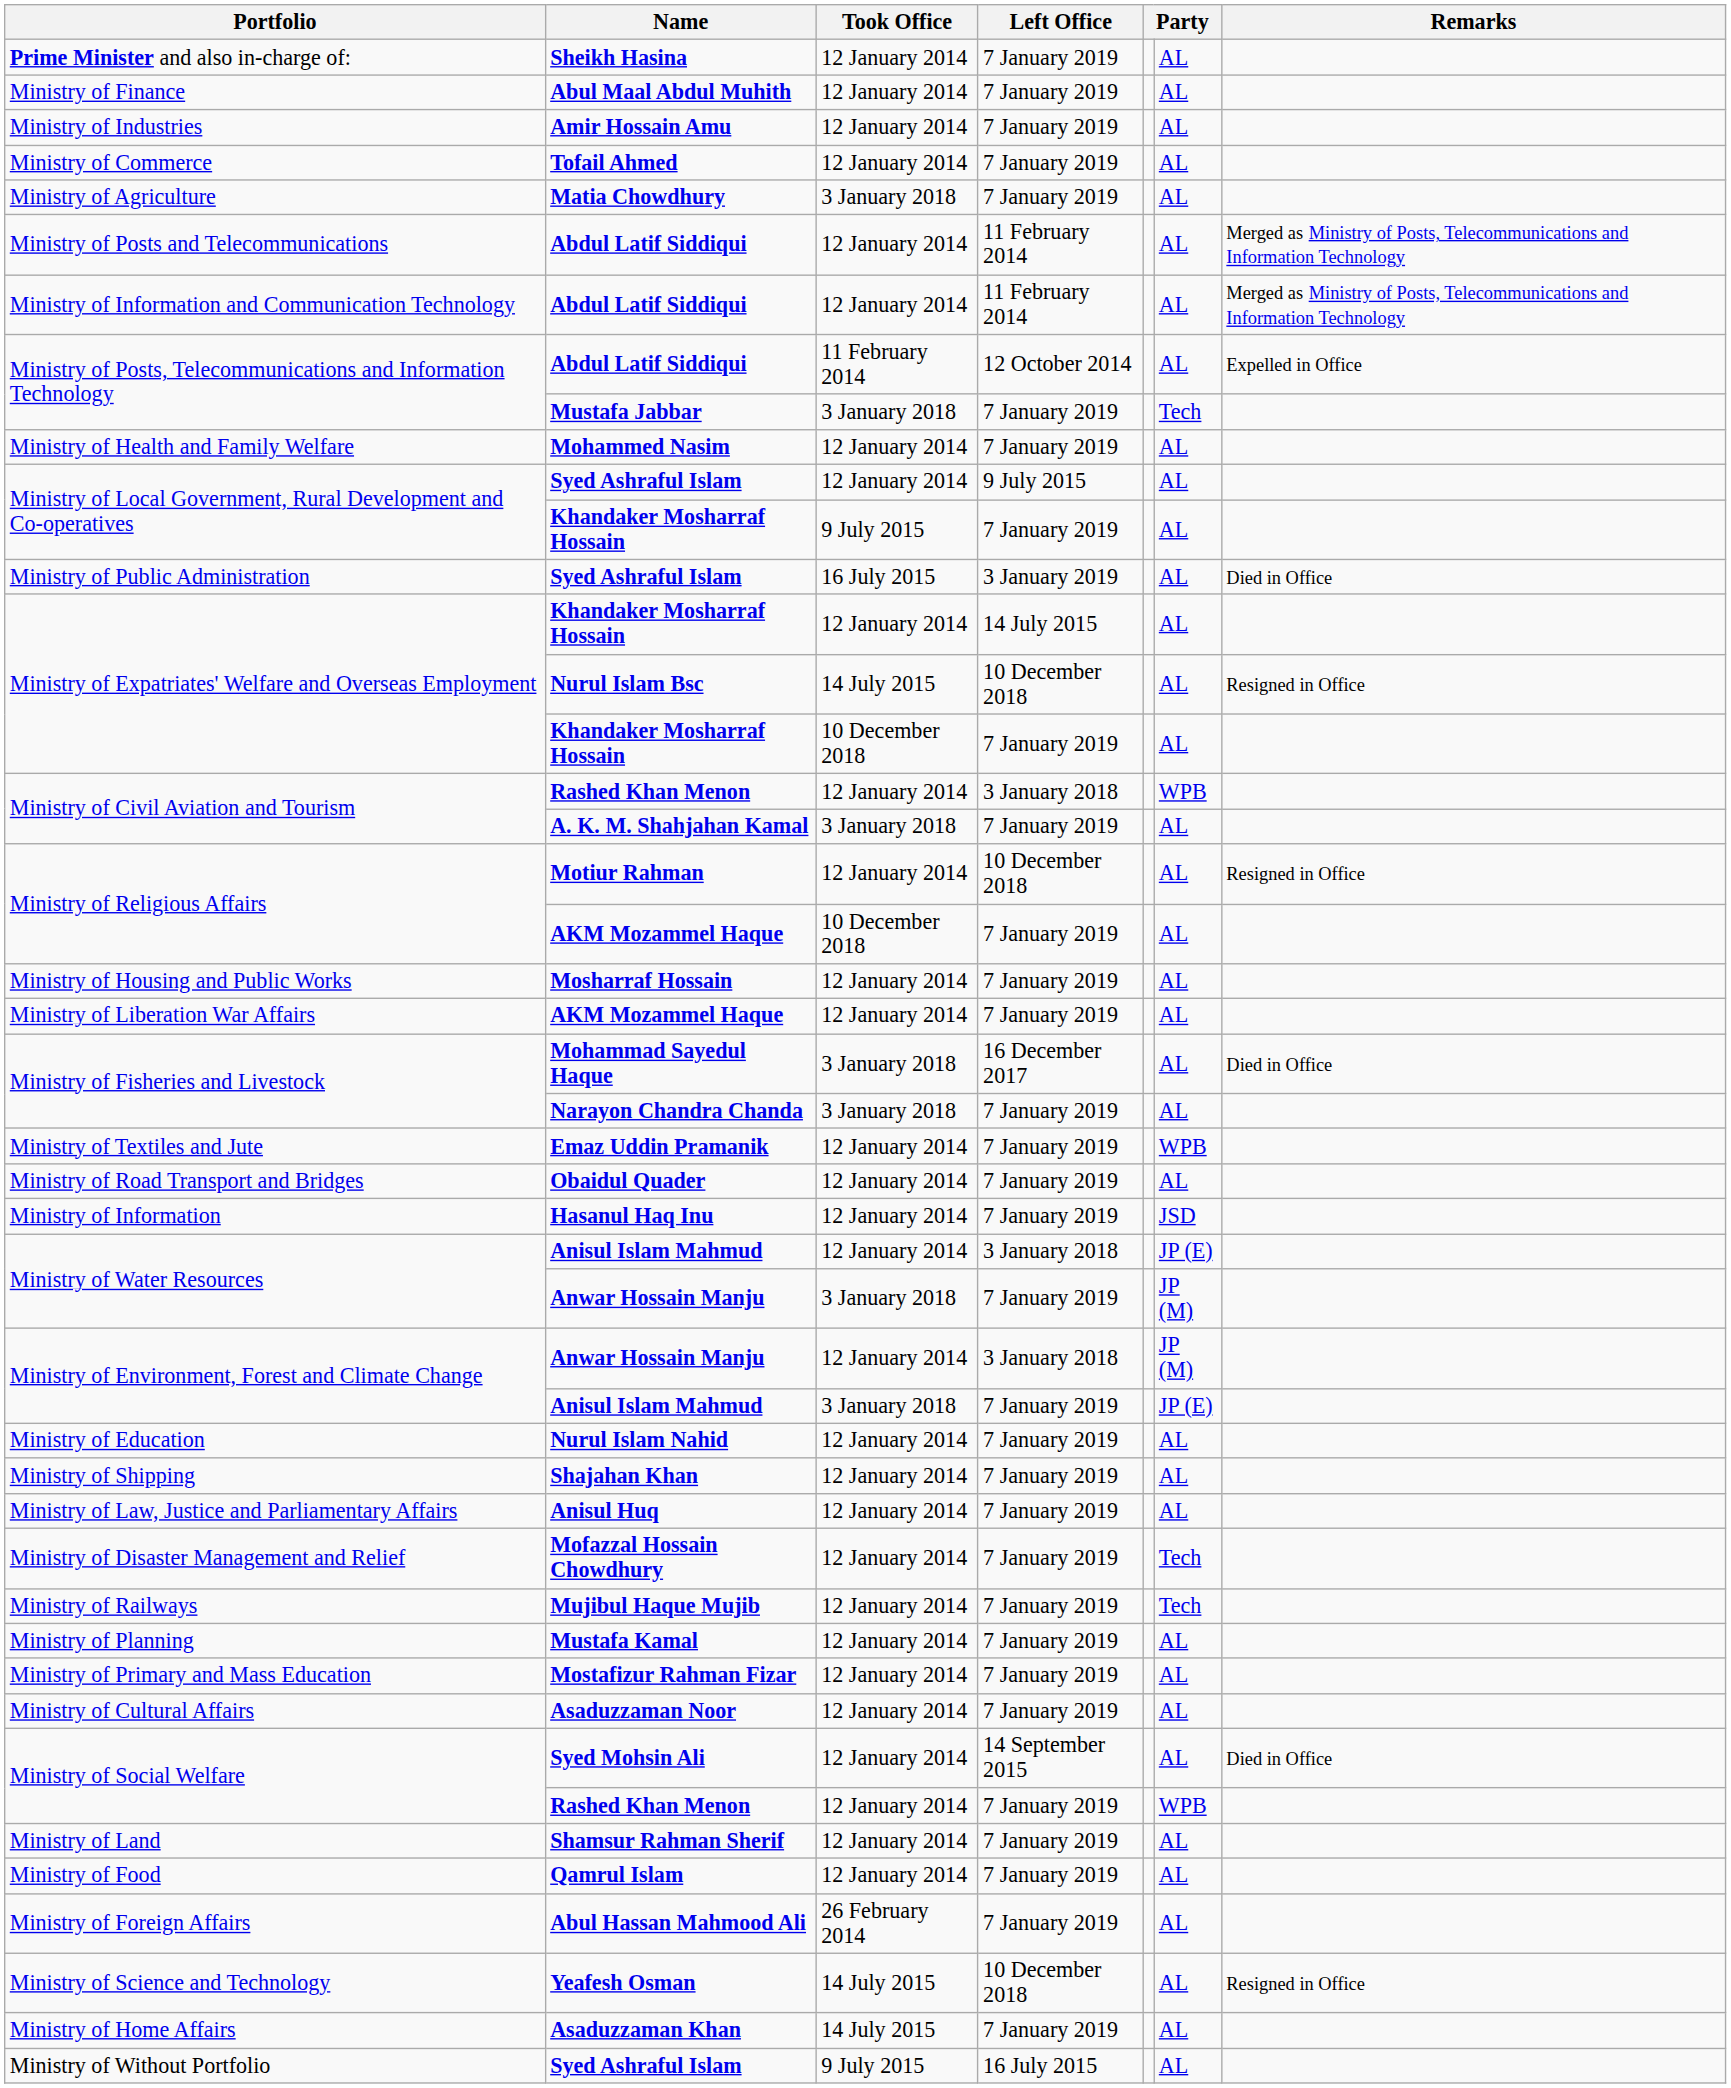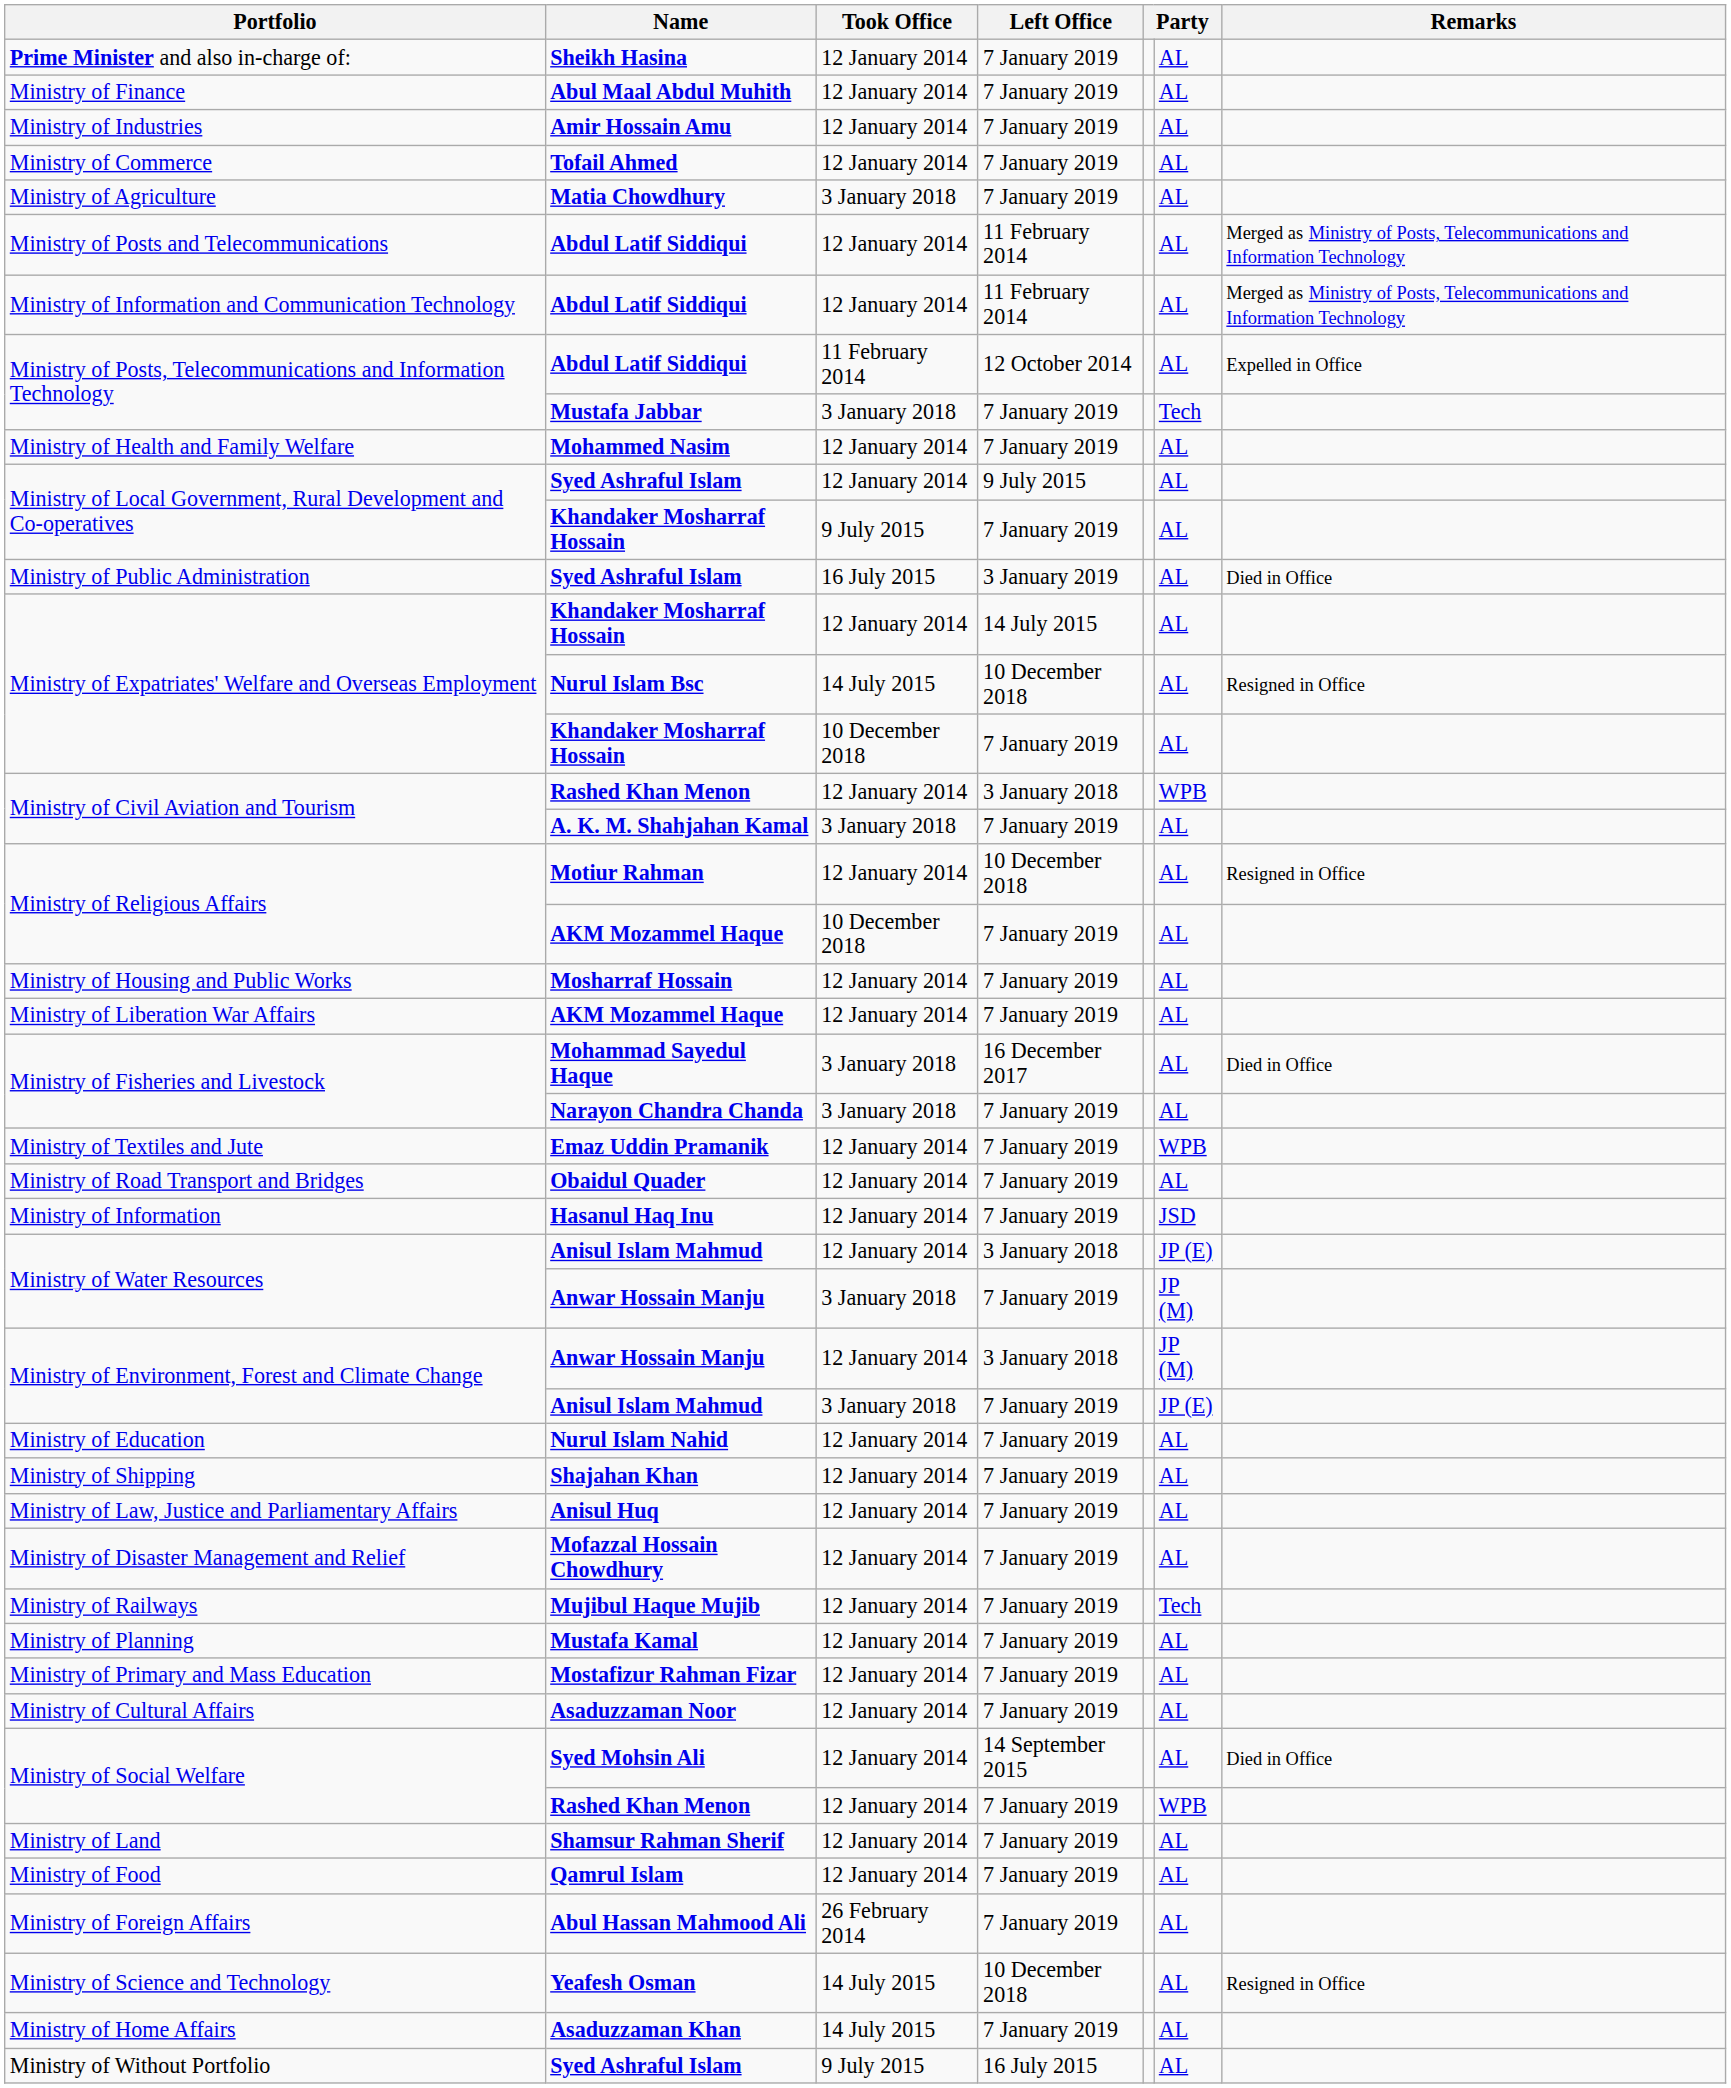(1180, 1558) Tech -> (1174, 1558) AL
